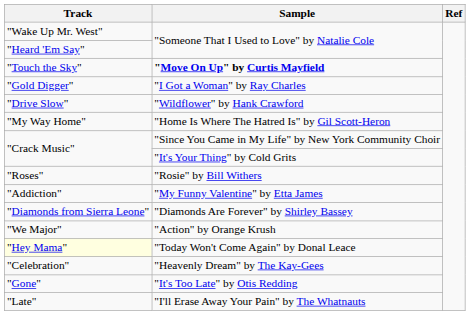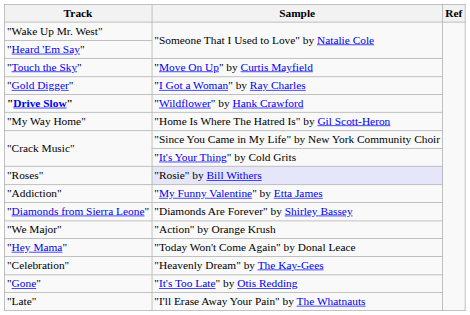(239, 67) bold -> (234, 67) normal
(38, 103) normal -> (40, 103) bold
(208, 175) no background -> (208, 175) lavender background
(37, 247) lightyellow background -> (37, 247) no background
